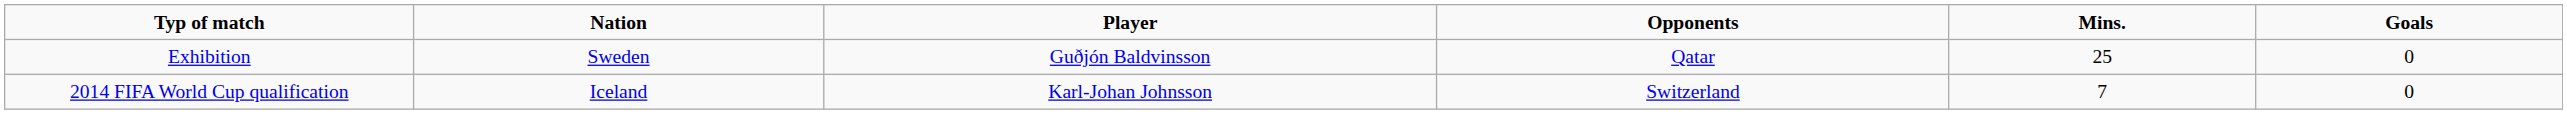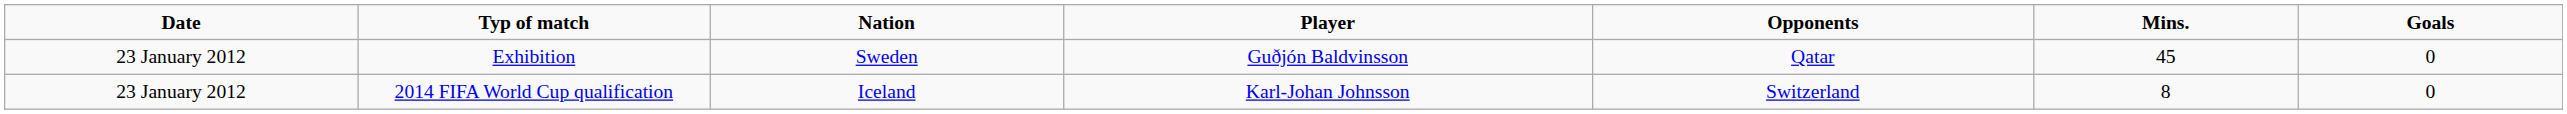+ column: (181, 21)
(2102, 56) 25 -> (2166, 56) 45
(2102, 91) 7 -> (2166, 91) 8
